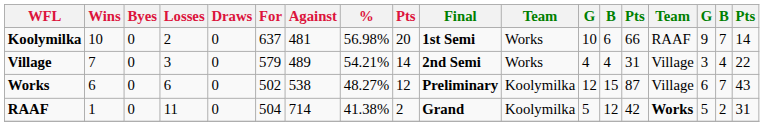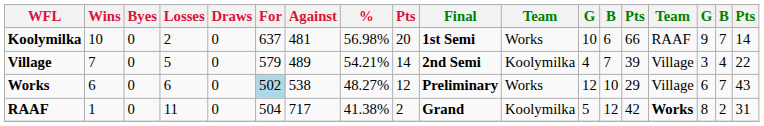(167, 62) 3 -> (167, 62) 5
(524, 62) Works -> (540, 62) Koolymilka
(607, 62) 4 -> (607, 62) 7
(632, 62) 31 -> (632, 62) 39
(270, 86) no background -> (270, 86) lightblue background
(540, 86) Koolymilka -> (524, 86) Works
(611, 86) 15 -> (611, 86) 10
(632, 86) 87 -> (632, 86) 29
(300, 109) 714 -> (300, 109) 717
(704, 109) 5 -> (704, 109) 8
